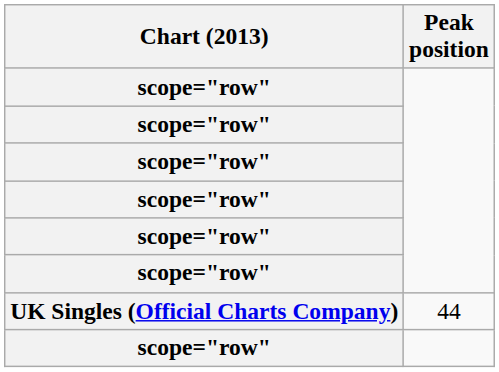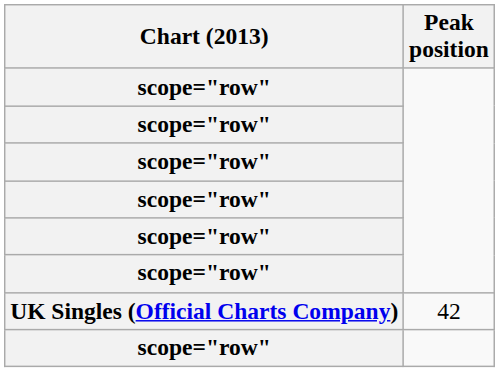(449, 310) 44 -> (449, 310) 42
